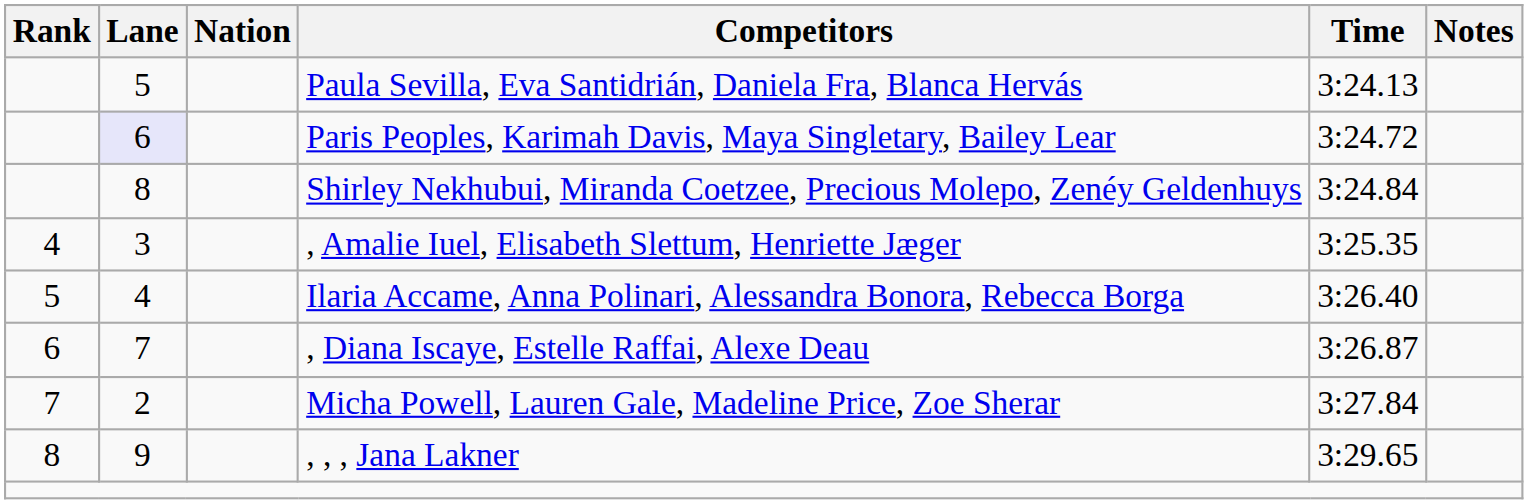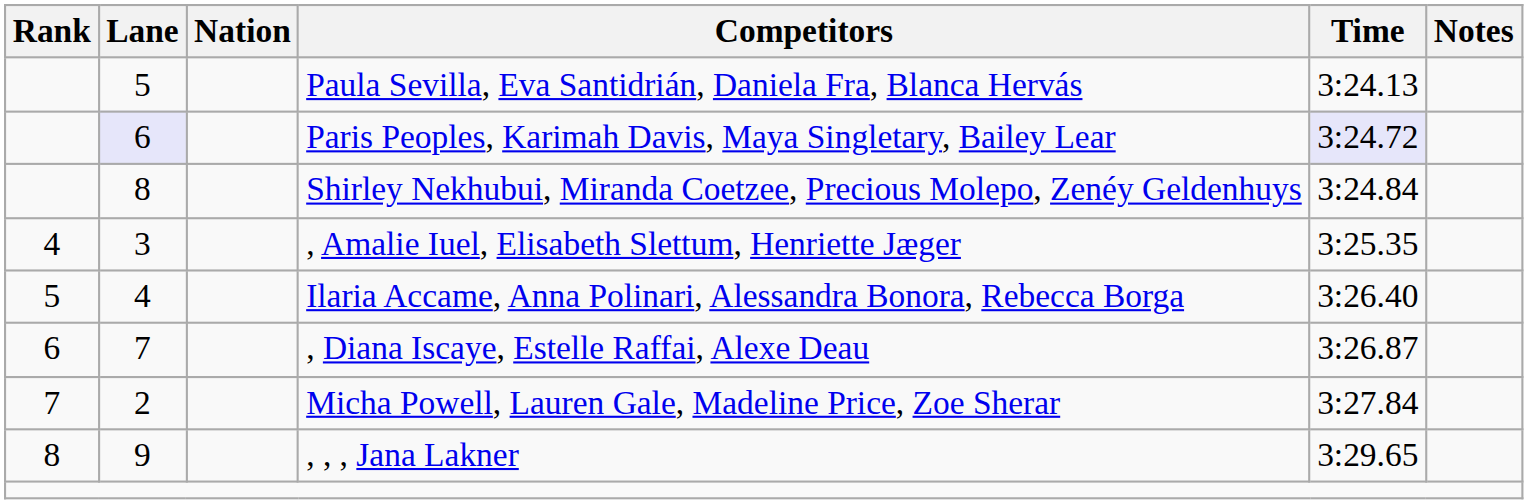(1368, 137) no background -> (1368, 137) lavender background
